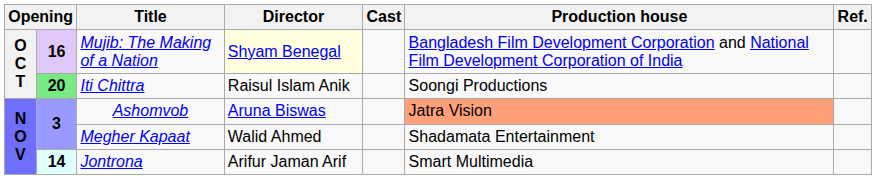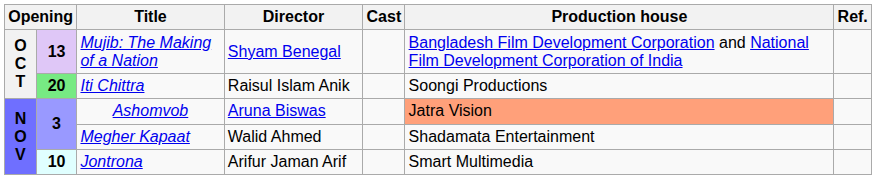(57, 51) 16 -> (57, 51) 13
(284, 51) lightyellow background -> (284, 51) no background
(57, 162) 14 -> (57, 162) 10
